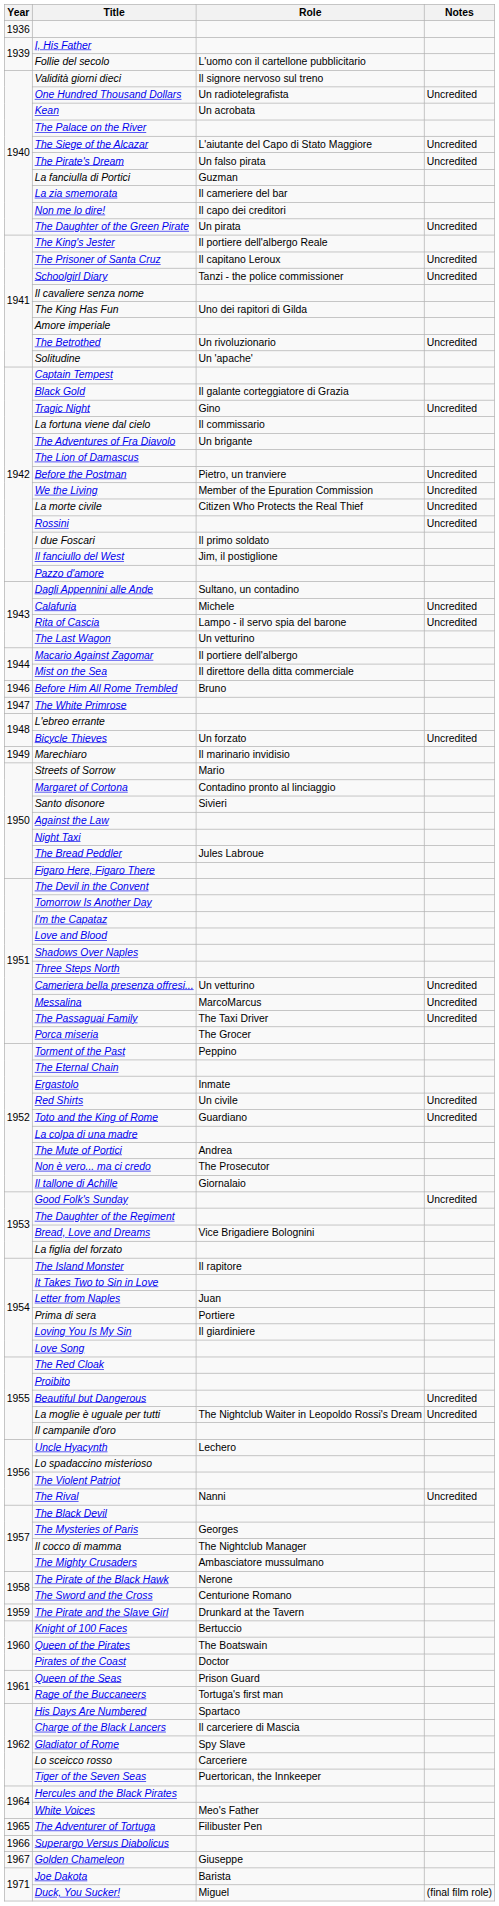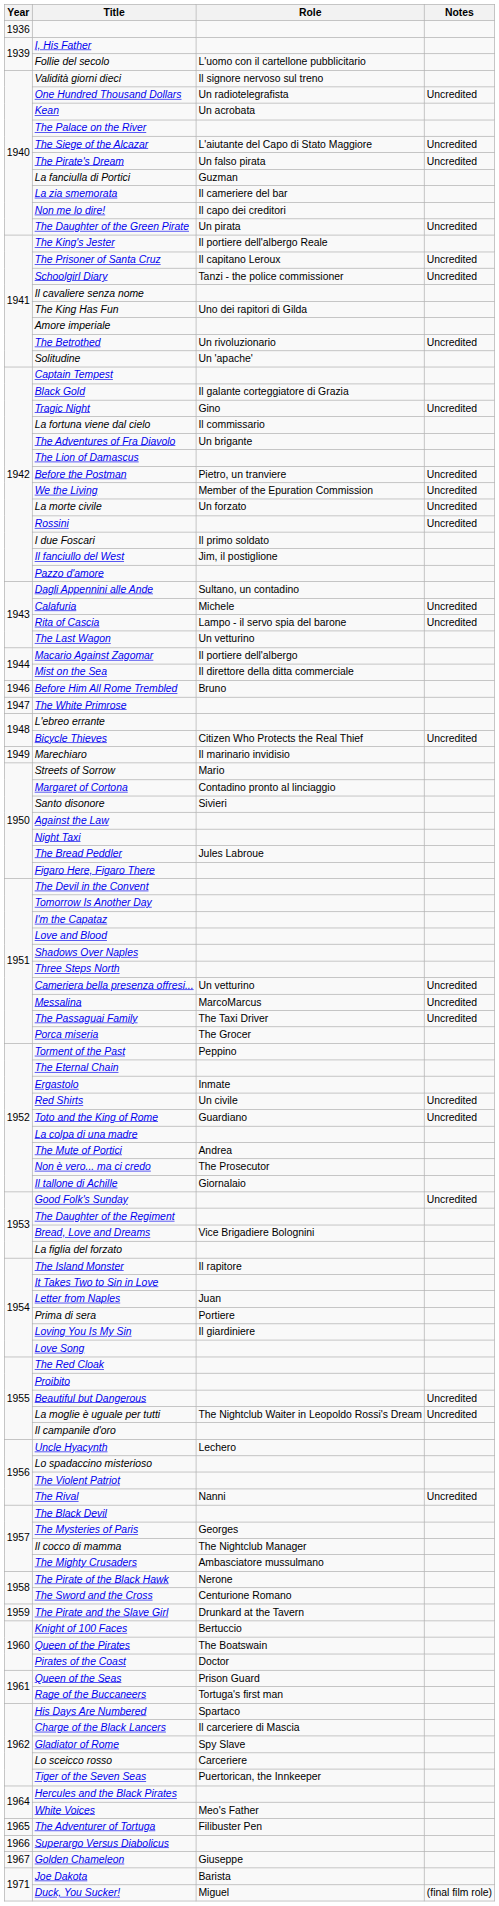(281, 507) Citizen Who Protects the Real Thief -> (222, 507) Un forzato
(222, 738) Un forzato -> (281, 738) Citizen Who Protects the Real Thief
